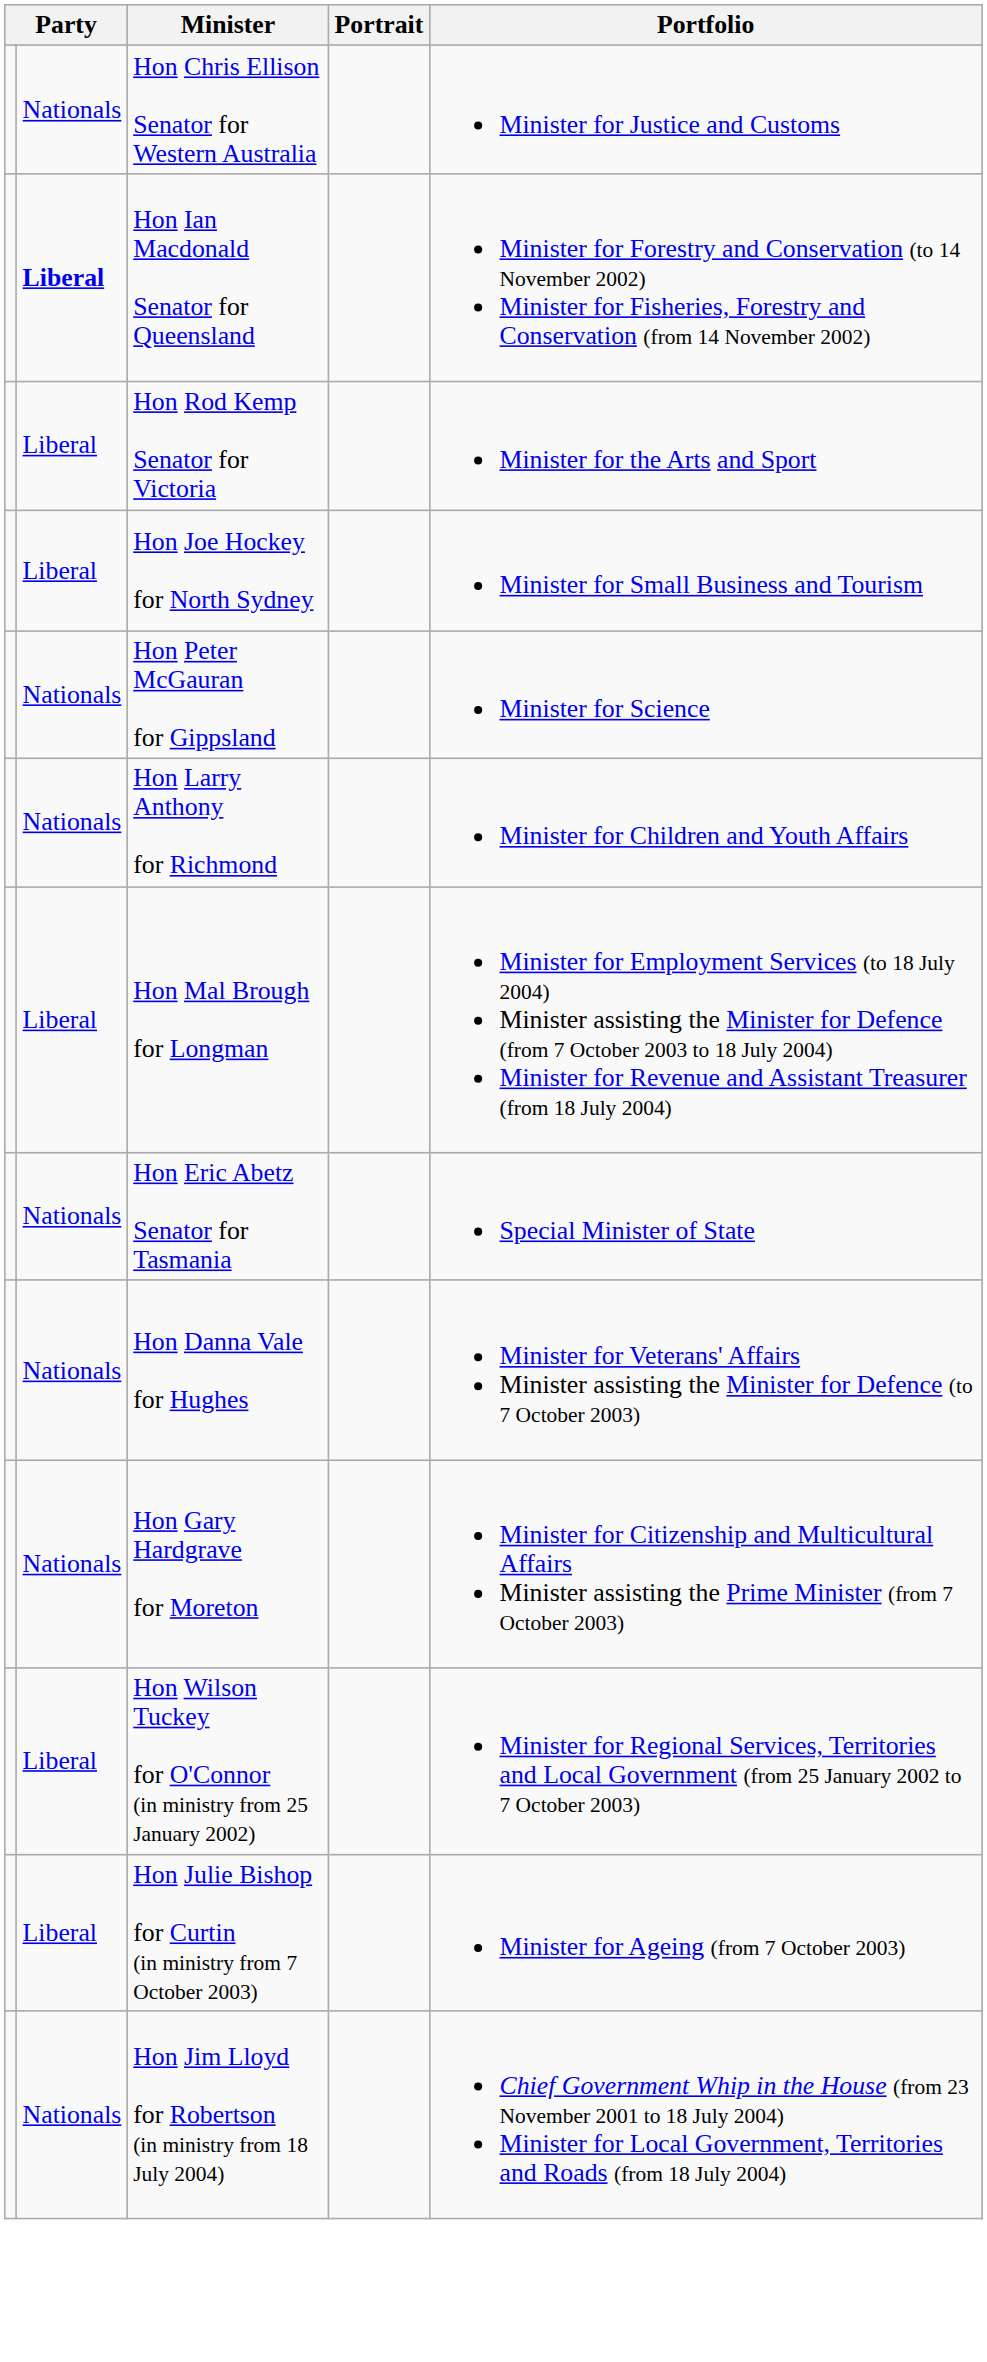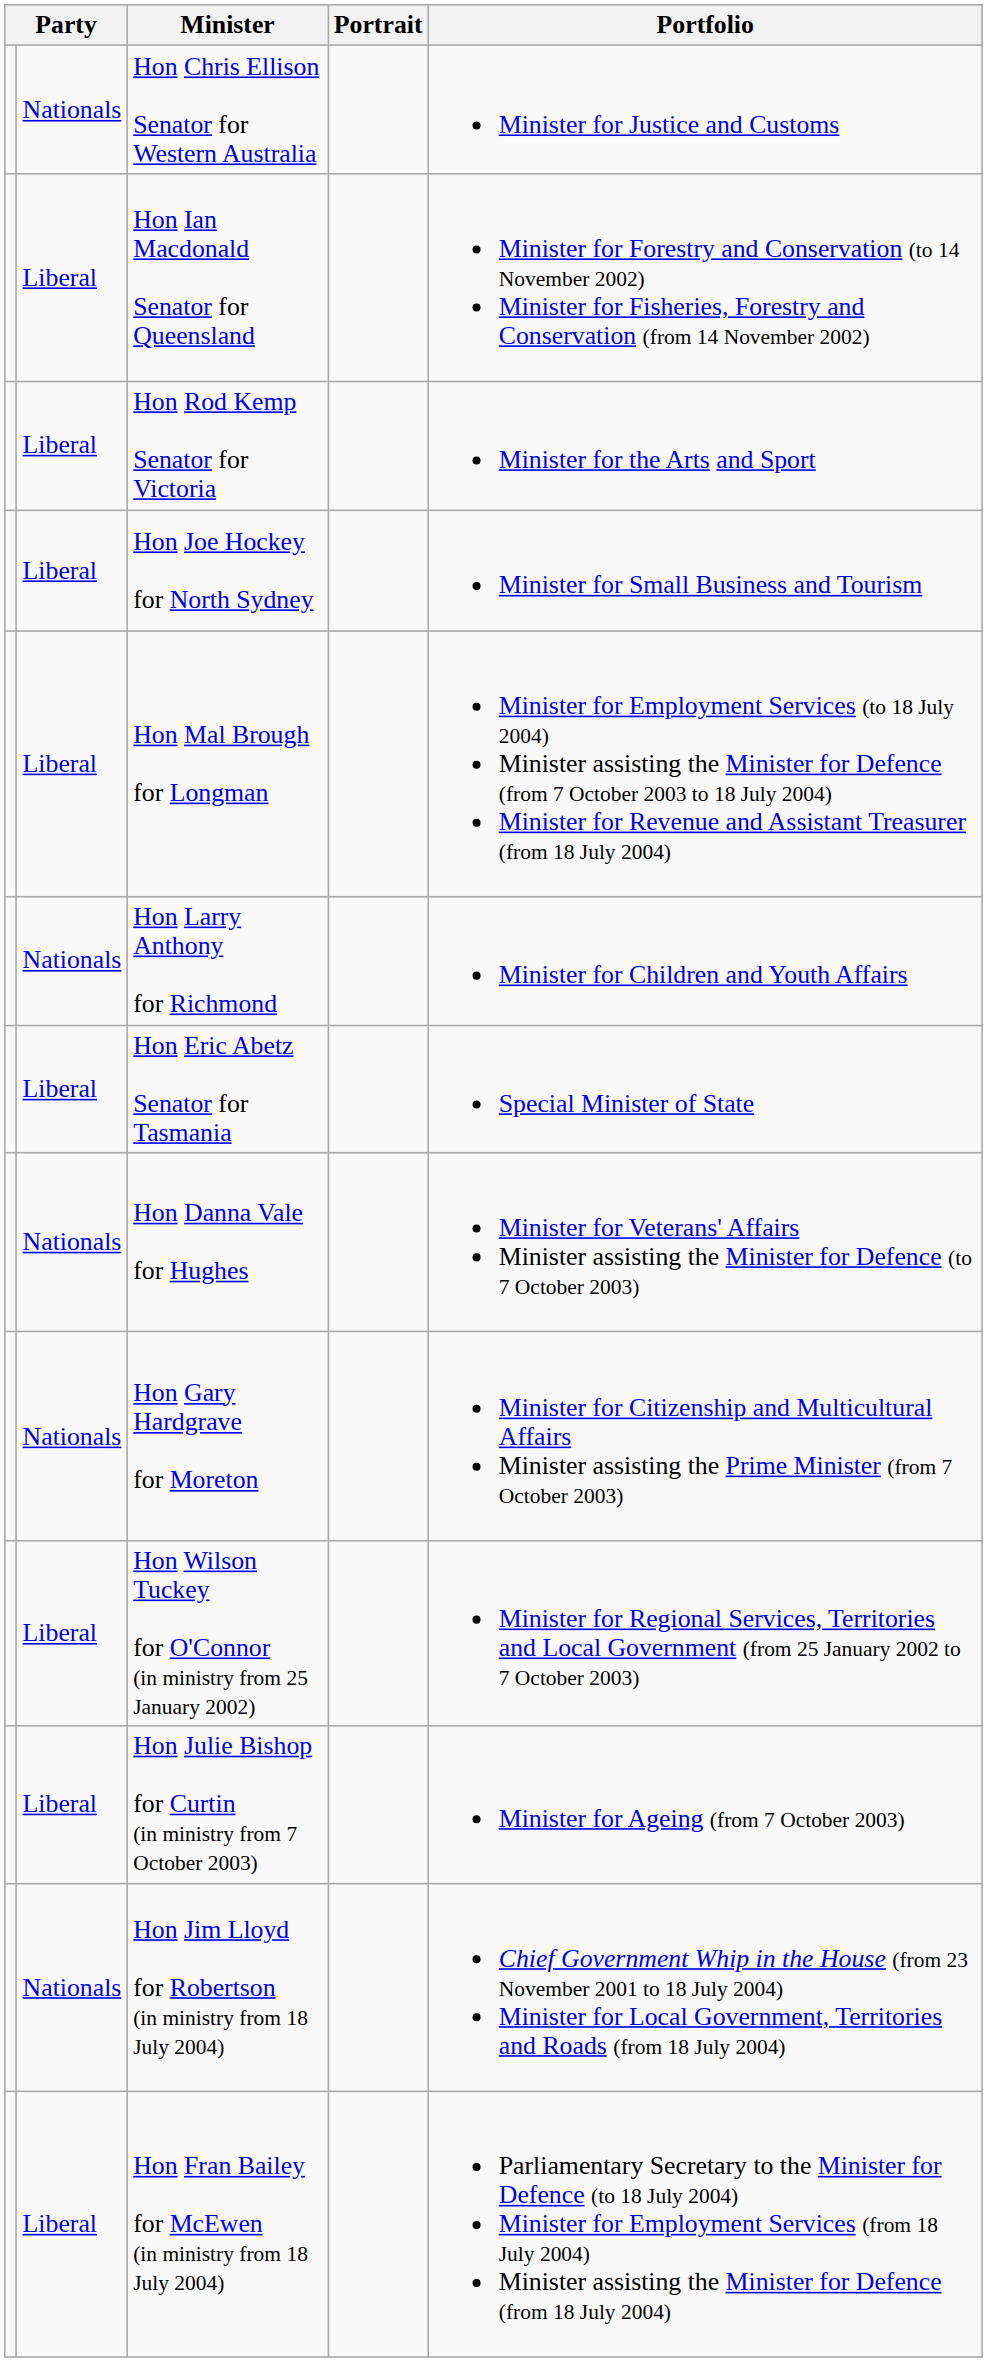(63, 277) bold -> (60, 277) normal
- row: (204, 694)
rows swapped: (205, 822) <-> (221, 1019)
(72, 1216) Nationals -> (60, 1088) Liberal
+ row: (221, 2223)
